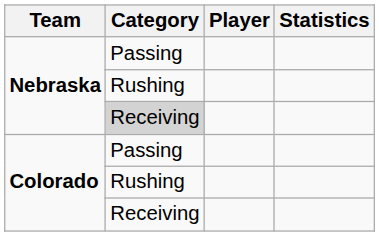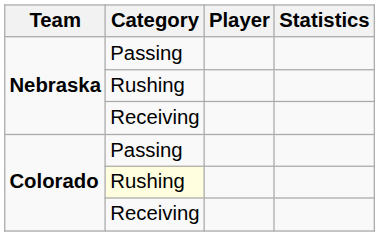(155, 117) lightgrey background -> (155, 117) no background
(148, 182) no background -> (148, 182) lightyellow background
